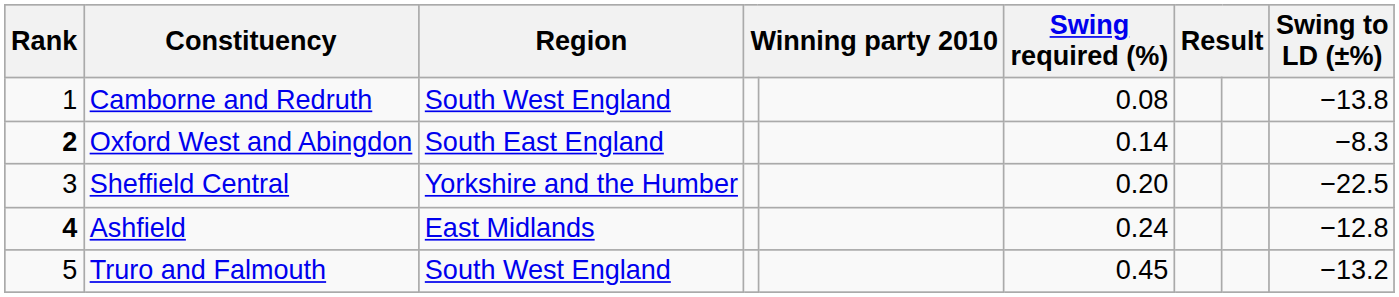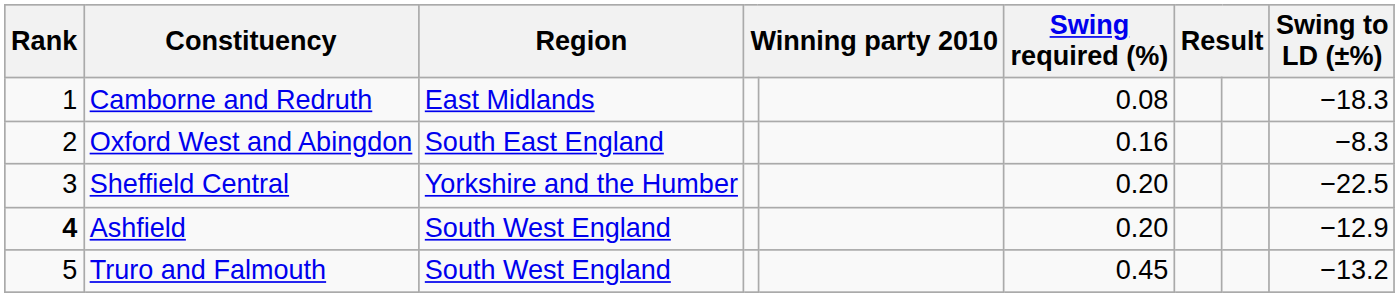(548, 99) South West England -> (510, 99) East Midlands
(1354, 99) −13.8 -> (1354, 99) −18.3
(70, 142) bold -> (70, 142) normal
(1142, 142) 0.14 -> (1142, 142) 0.16
(510, 227) East Midlands -> (548, 227) South West England
(1142, 227) 0.24 -> (1142, 227) 0.20
(1354, 227) −12.8 -> (1354, 227) −12.9
